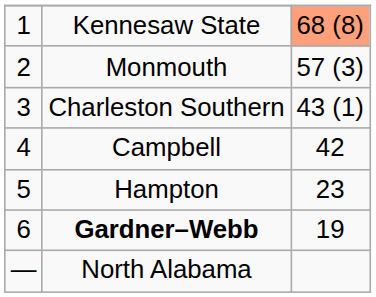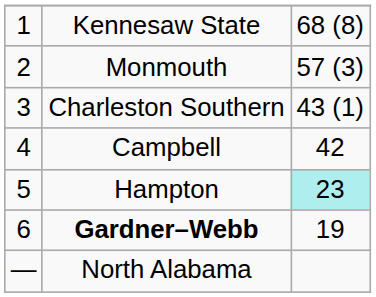(330, 25) lightsalmon background -> (330, 25) no background
(330, 189) no background -> (330, 189) paleturquoise background
